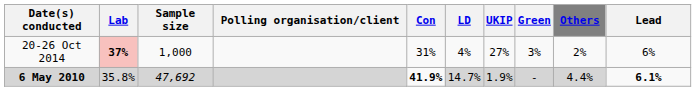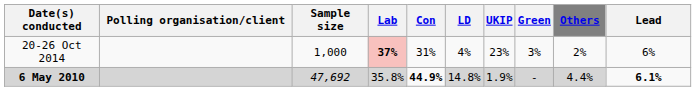columns swapped: (310, 20) <-> (118, 20)
(499, 52) 27% -> (499, 52) 23%
(426, 77) 41.9% -> (426, 77) 44.9%
(464, 77) 14.7% -> (464, 77) 14.8%
